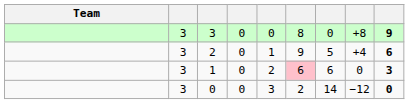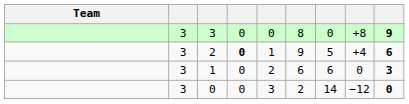(242, 51) normal -> (242, 51) bold
(301, 70) pink background -> (301, 70) no background
